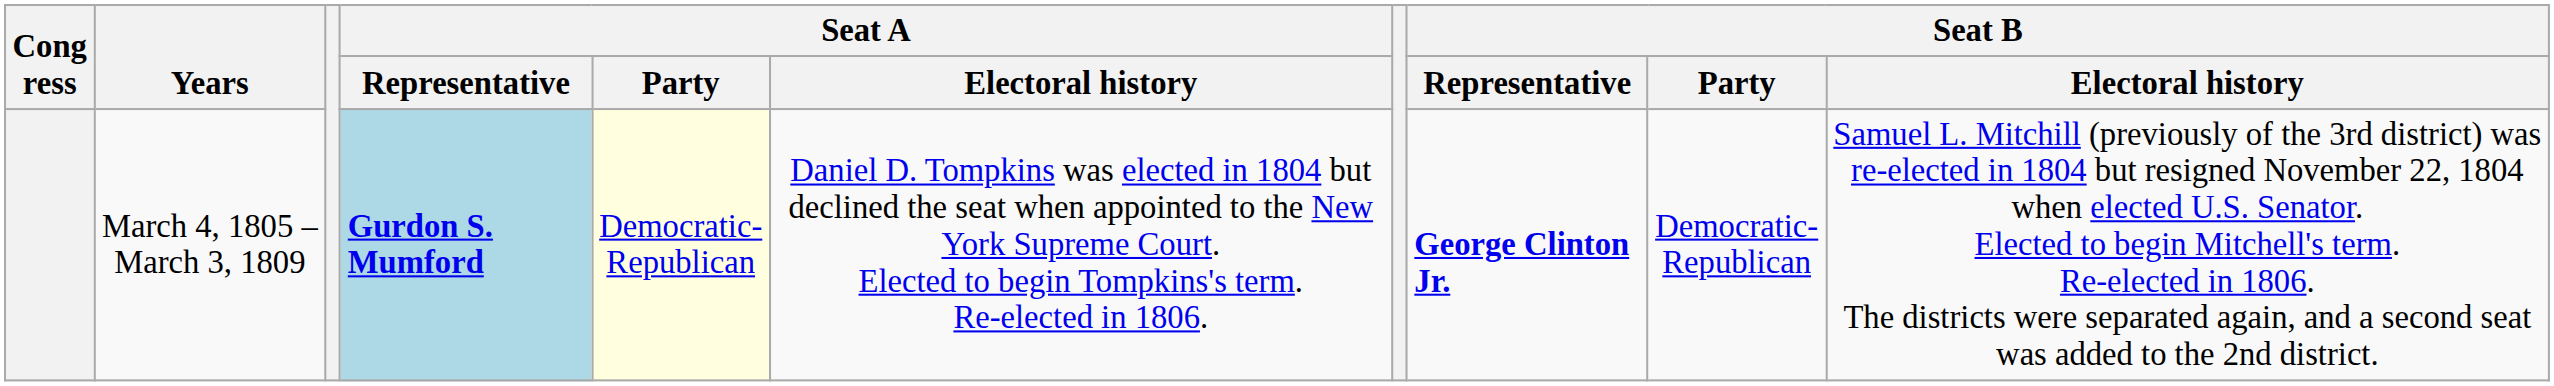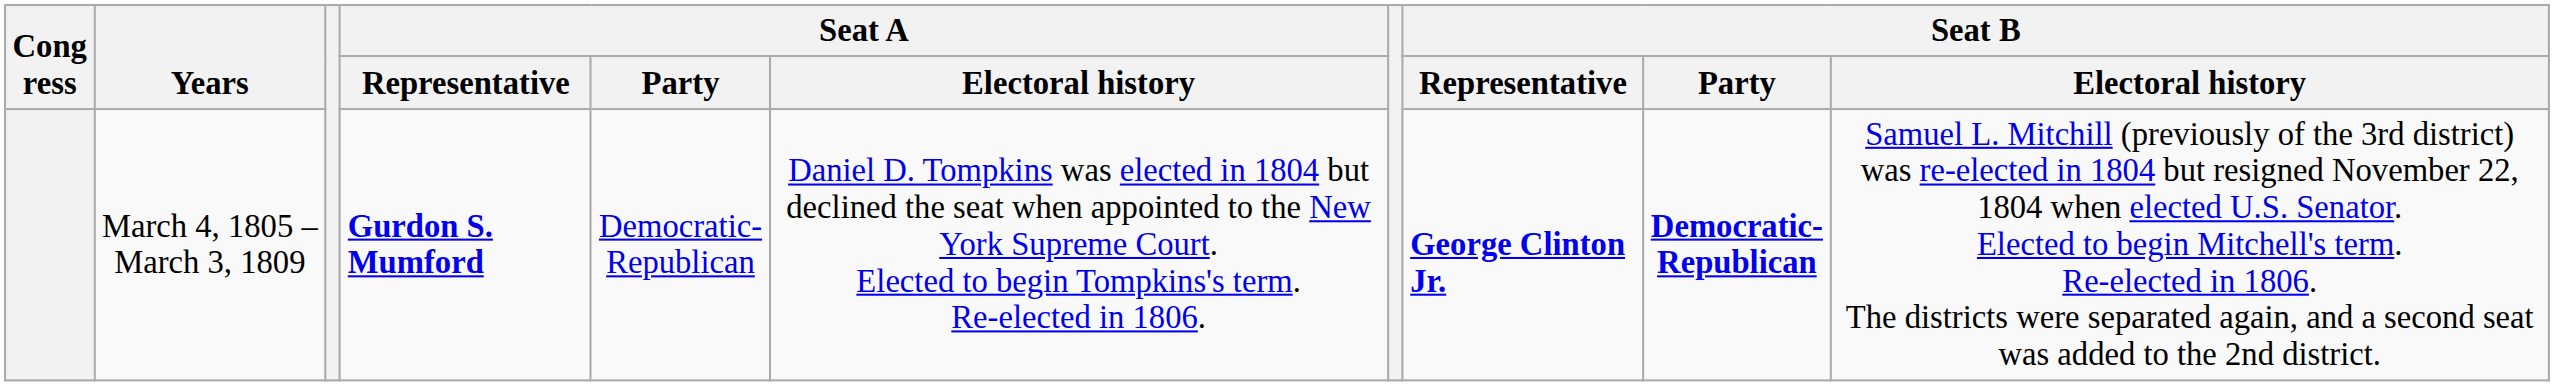(420, 244) lightblue background -> (420, 244) no background
(681, 244) lightyellow background -> (680, 244) no background
(1737, 244) normal -> (1737, 244) bold
